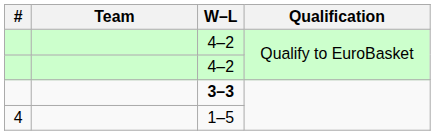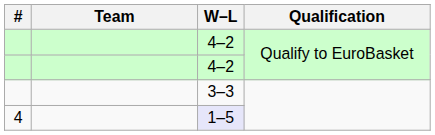(221, 92) bold -> (221, 92) normal
(221, 117) no background -> (221, 117) lavender background
